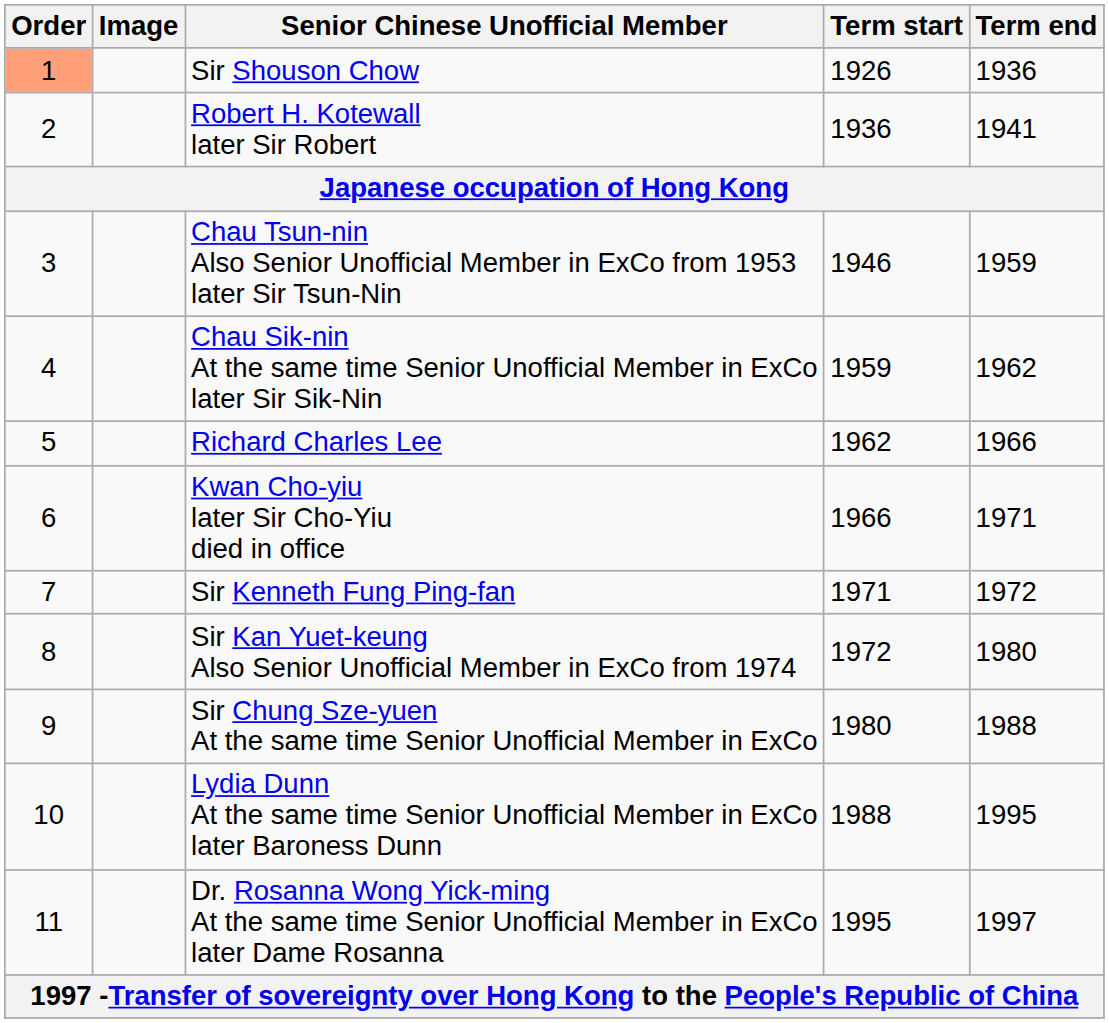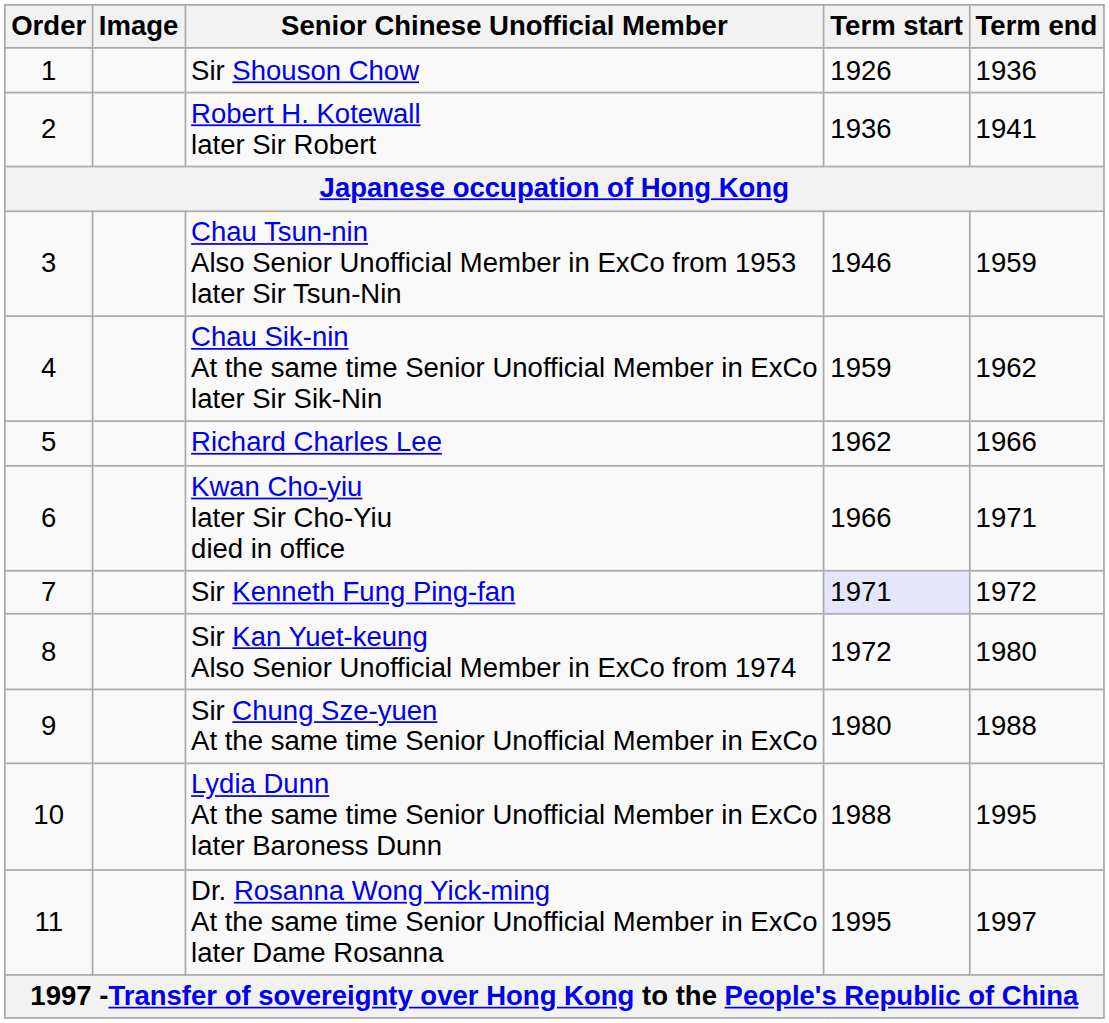(49, 69) lightsalmon background -> (49, 69) no background
(861, 592) no background -> (861, 592) lavender background
